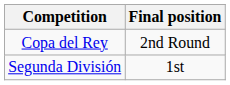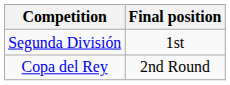rows swapped: (65, 67) <-> (65, 42)
